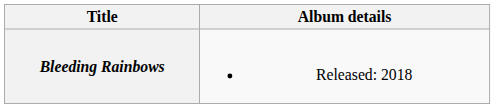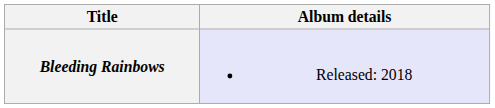(345, 75) no background -> (345, 75) lavender background
